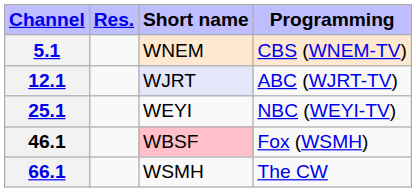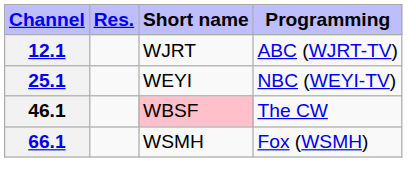- row: (47, 50)
(170, 80) lavender background -> (170, 50) no background
(313, 141) Fox (WSMH) -> (293, 111) The CW
(293, 171) The CW -> (313, 141) Fox (WSMH)
